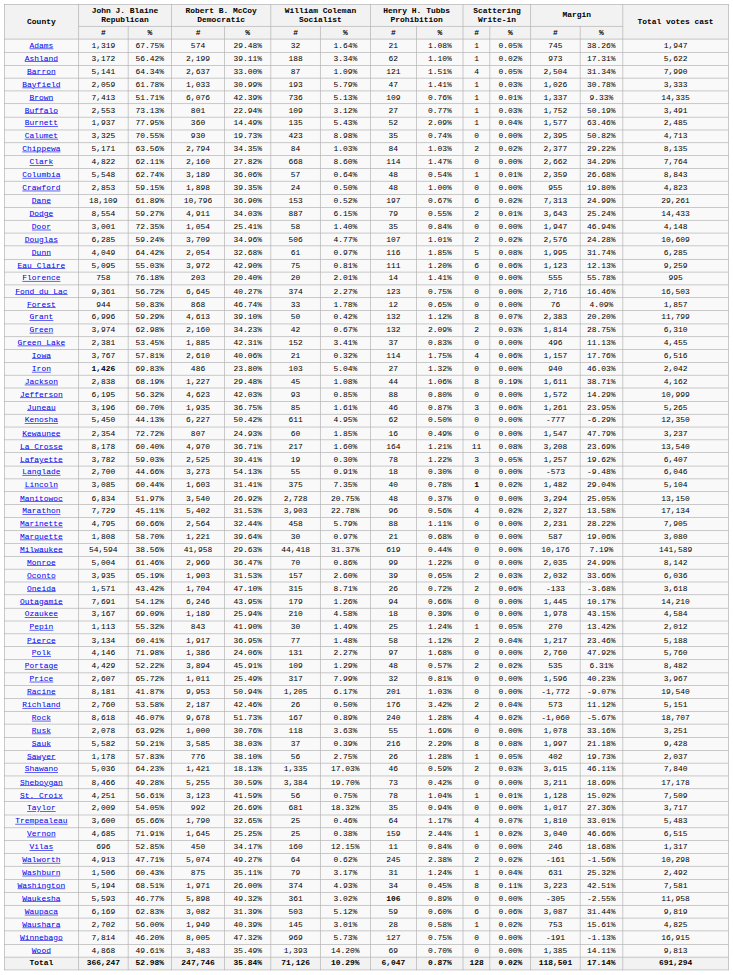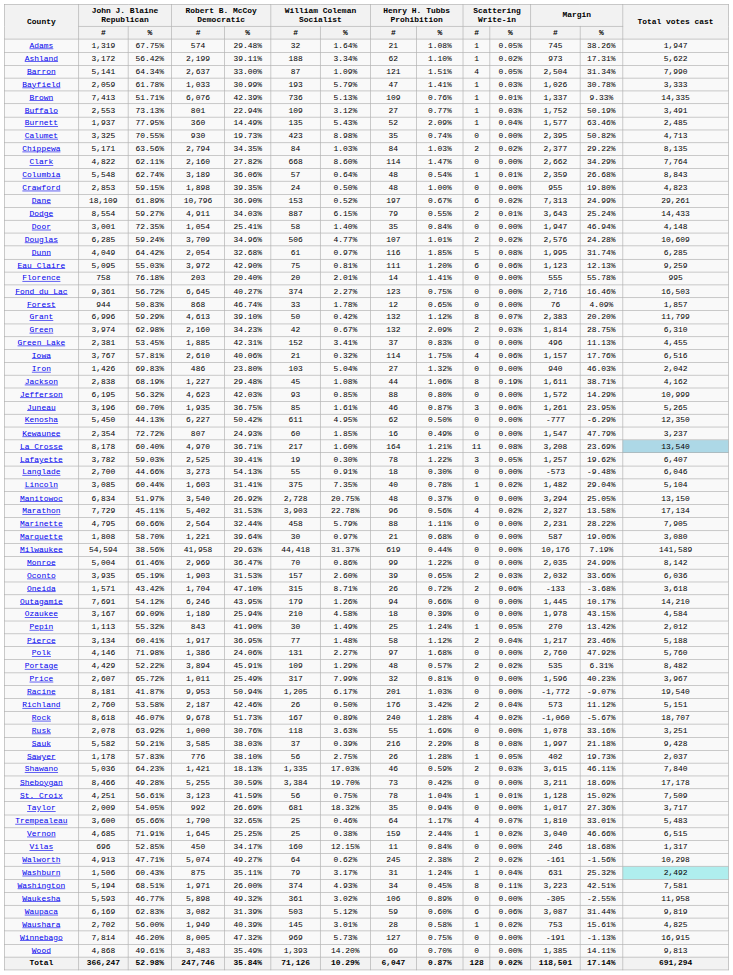(103, 369) bold -> (103, 369) normal
(676, 446) no background -> (676, 446) lightblue background
(477, 485) bold -> (477, 485) normal
(676, 873) no background -> (676, 873) paleturquoise background
(393, 899) bold -> (393, 899) normal
